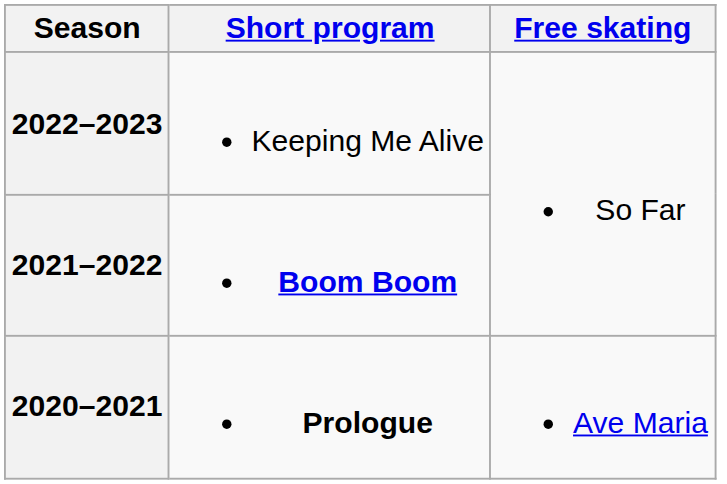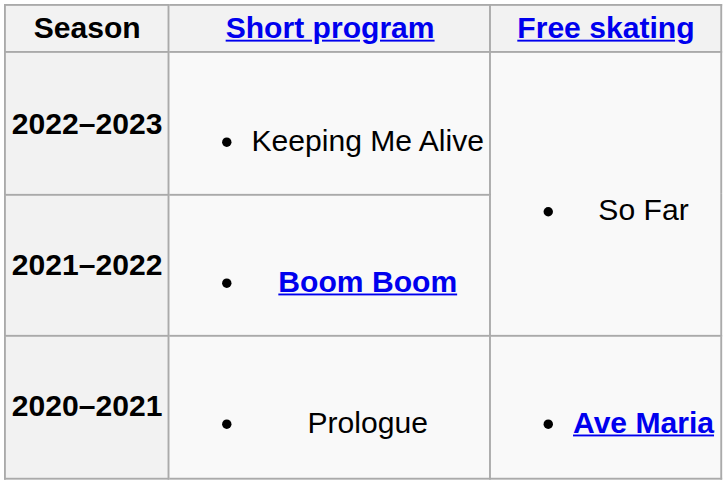(330, 424) bold -> (330, 424) normal
(603, 424) normal -> (606, 424) bold
